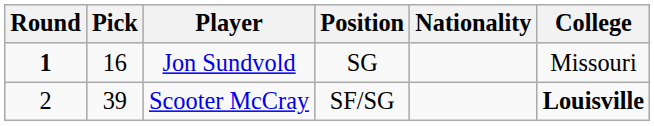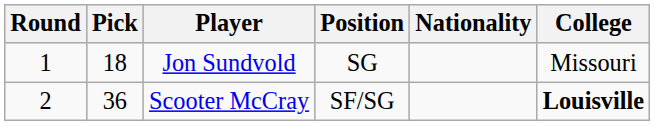(46, 62) bold -> (46, 62) normal
(115, 62) 16 -> (115, 62) 18
(115, 100) 39 -> (115, 100) 36
